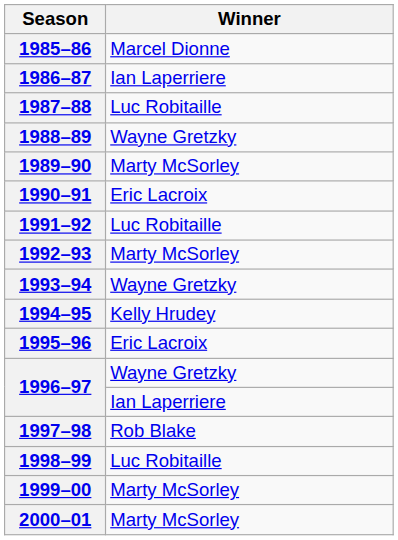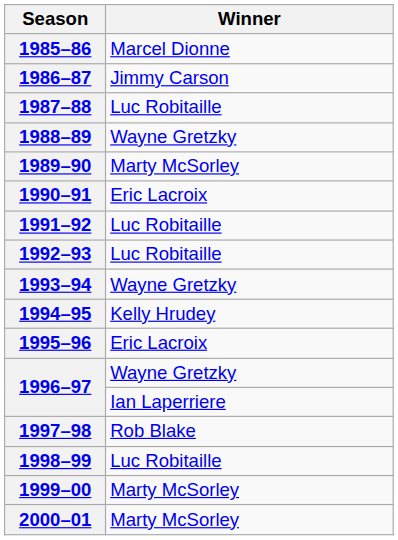(168, 78) Ian Laperriere -> (170, 78) Jimmy Carson
(175, 254) Marty McSorley -> (166, 254) Luc Robitaille
